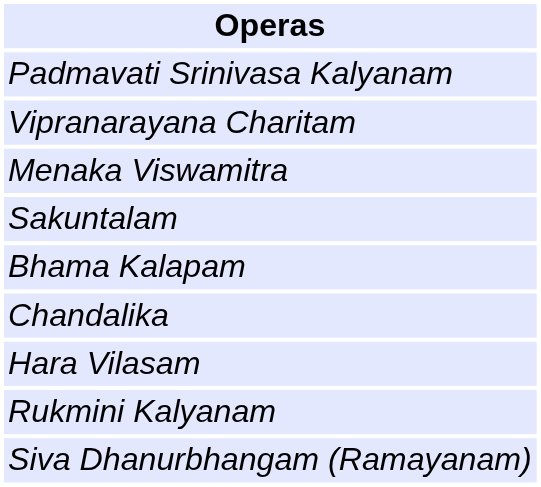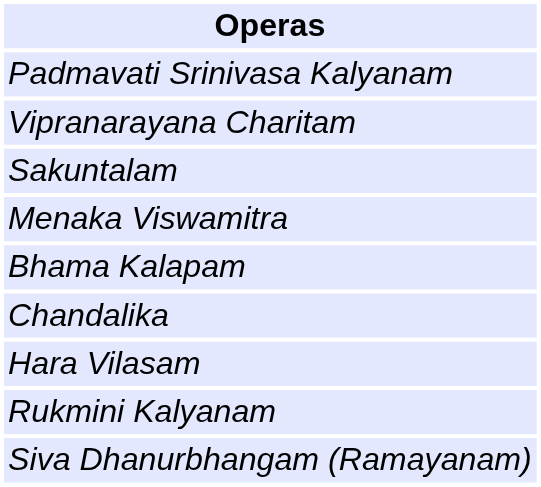(148, 170) Menaka Viswamitra -> (93, 170) Sakuntalam
(93, 218) Sakuntalam -> (148, 218) Menaka Viswamitra
